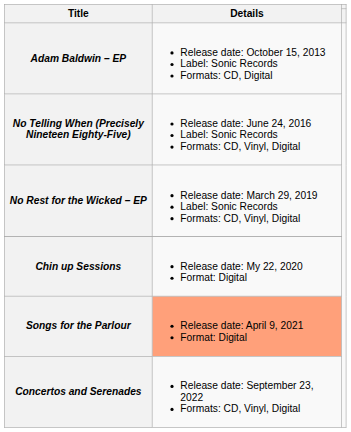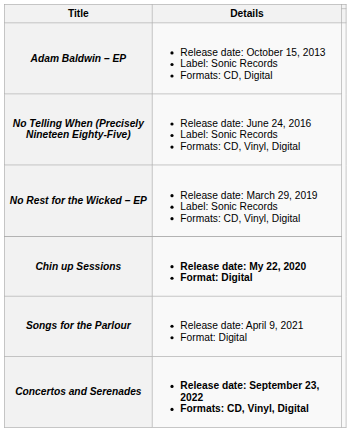(247, 272) normal -> (247, 272) bold
(247, 332) lightsalmon background -> (247, 332) no background
(247, 397) normal -> (247, 397) bold
